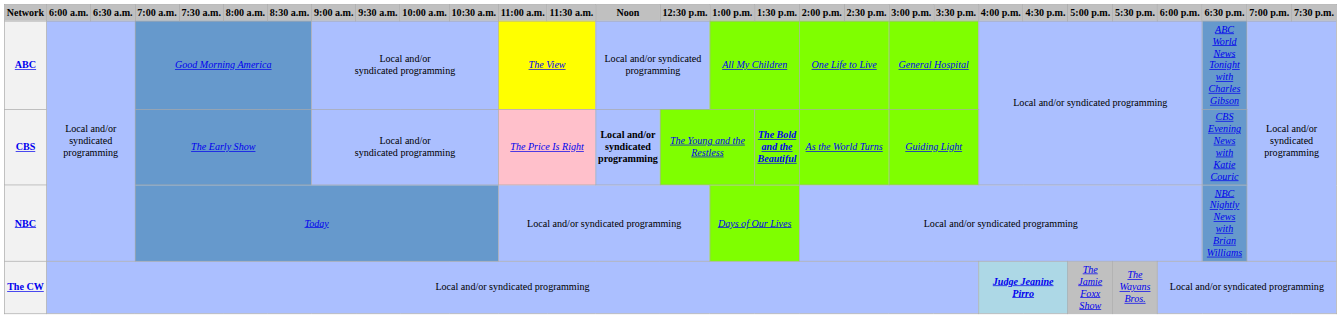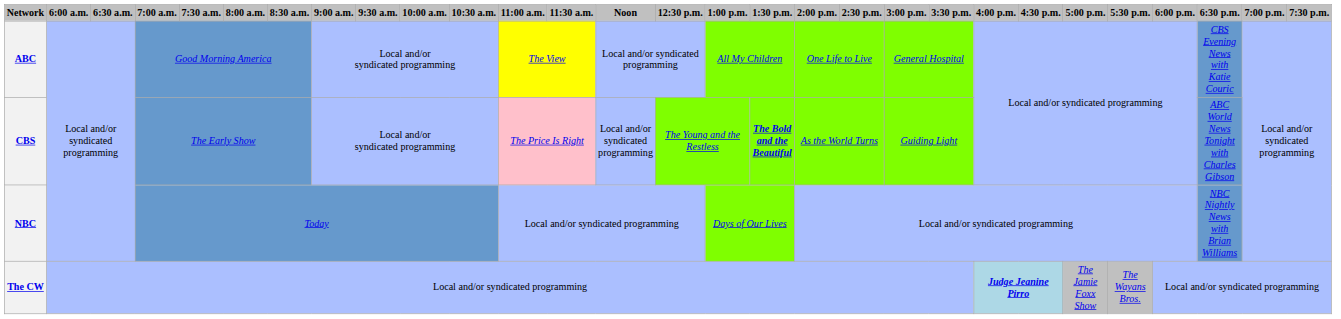(1225, 65) ABC World News Tonight with Charles Gibson -> (1220, 59) CBS Evening News with Katie Couric
(628, 147) bold -> (626, 141) normal
(1225, 147) CBS Evening News with Katie Couric -> (1220, 141) ABC World News Tonight with Charles Gibson
